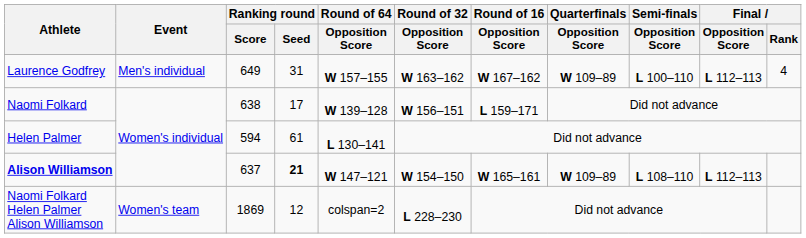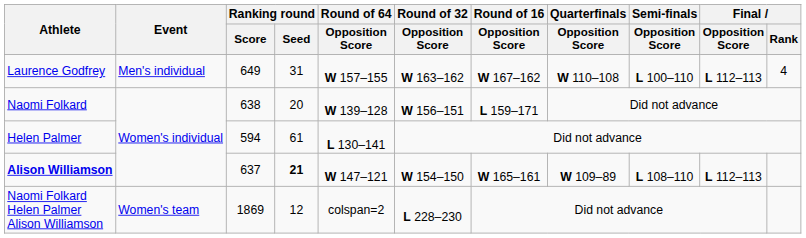(588, 78) W 109–89 -> (588, 78) W 110–108
(296, 105) 17 -> (296, 105) 20
